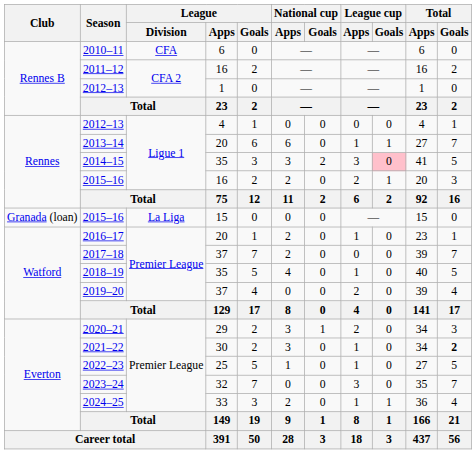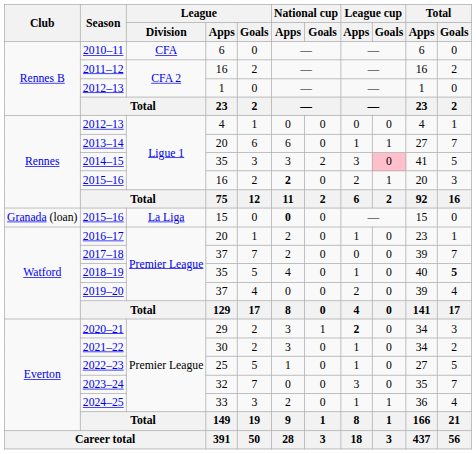(288, 180) normal -> (288, 180) bold
(288, 217) normal -> (288, 217) bold
(454, 273) normal -> (454, 273) bold
(356, 328) normal -> (356, 328) bold
(454, 347) bold -> (454, 347) normal
